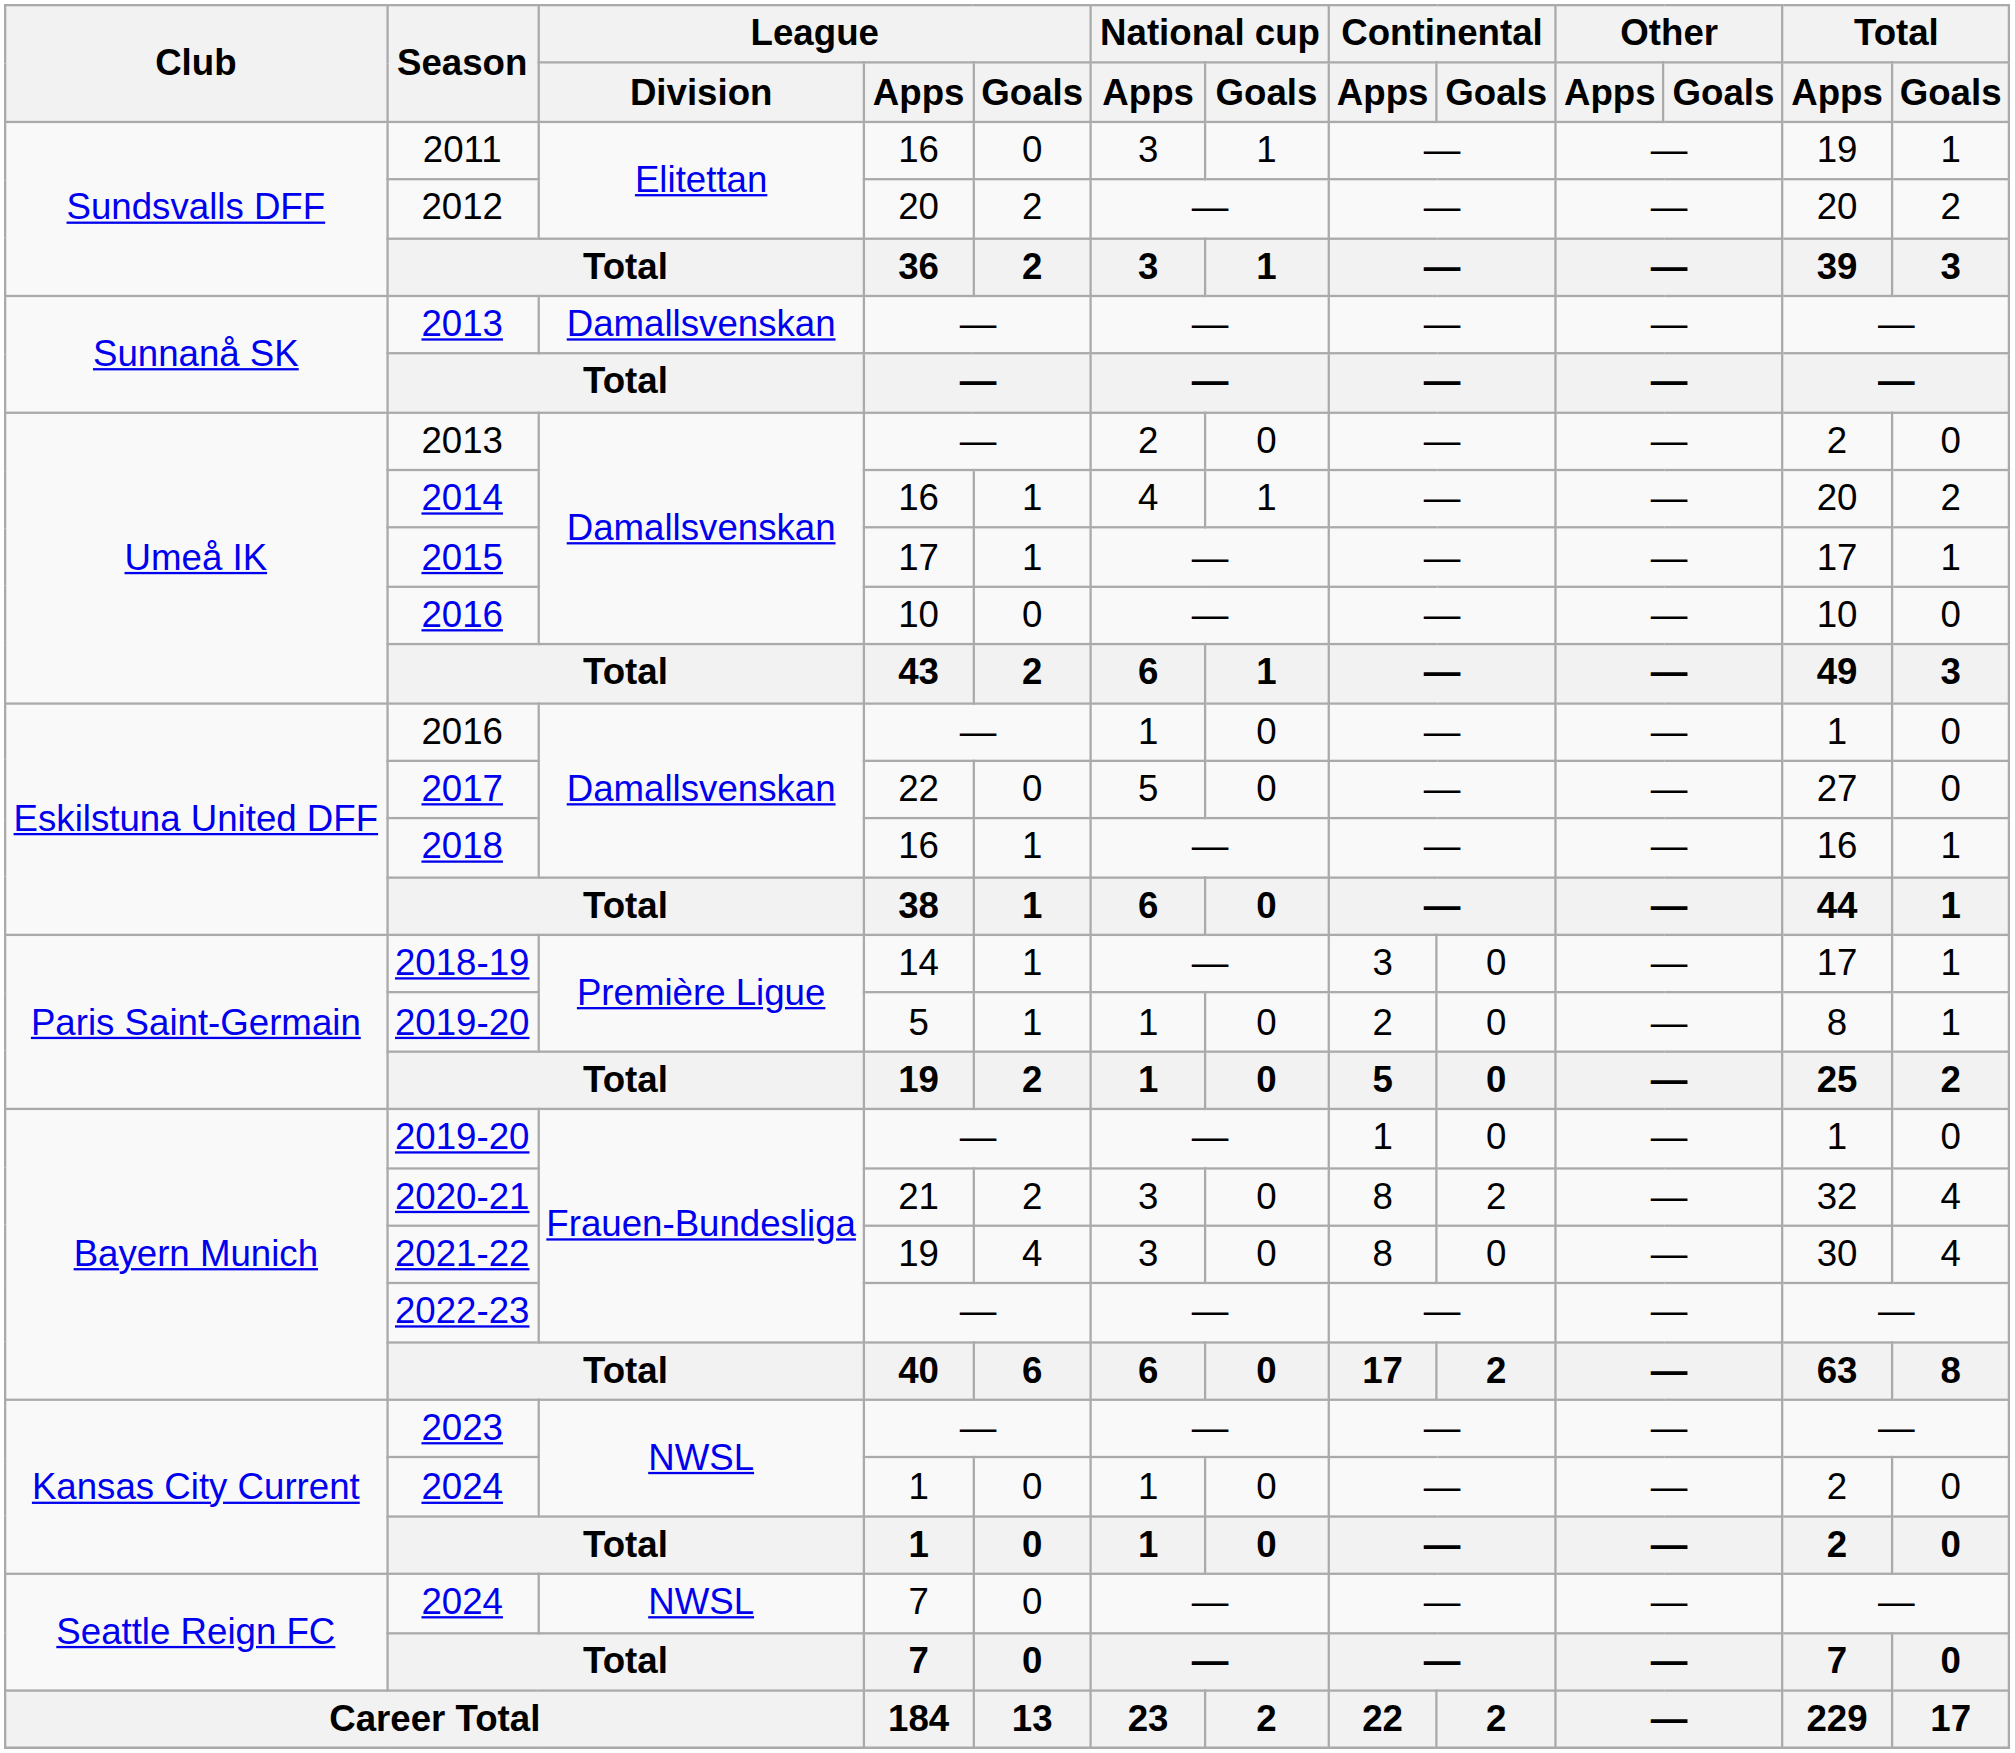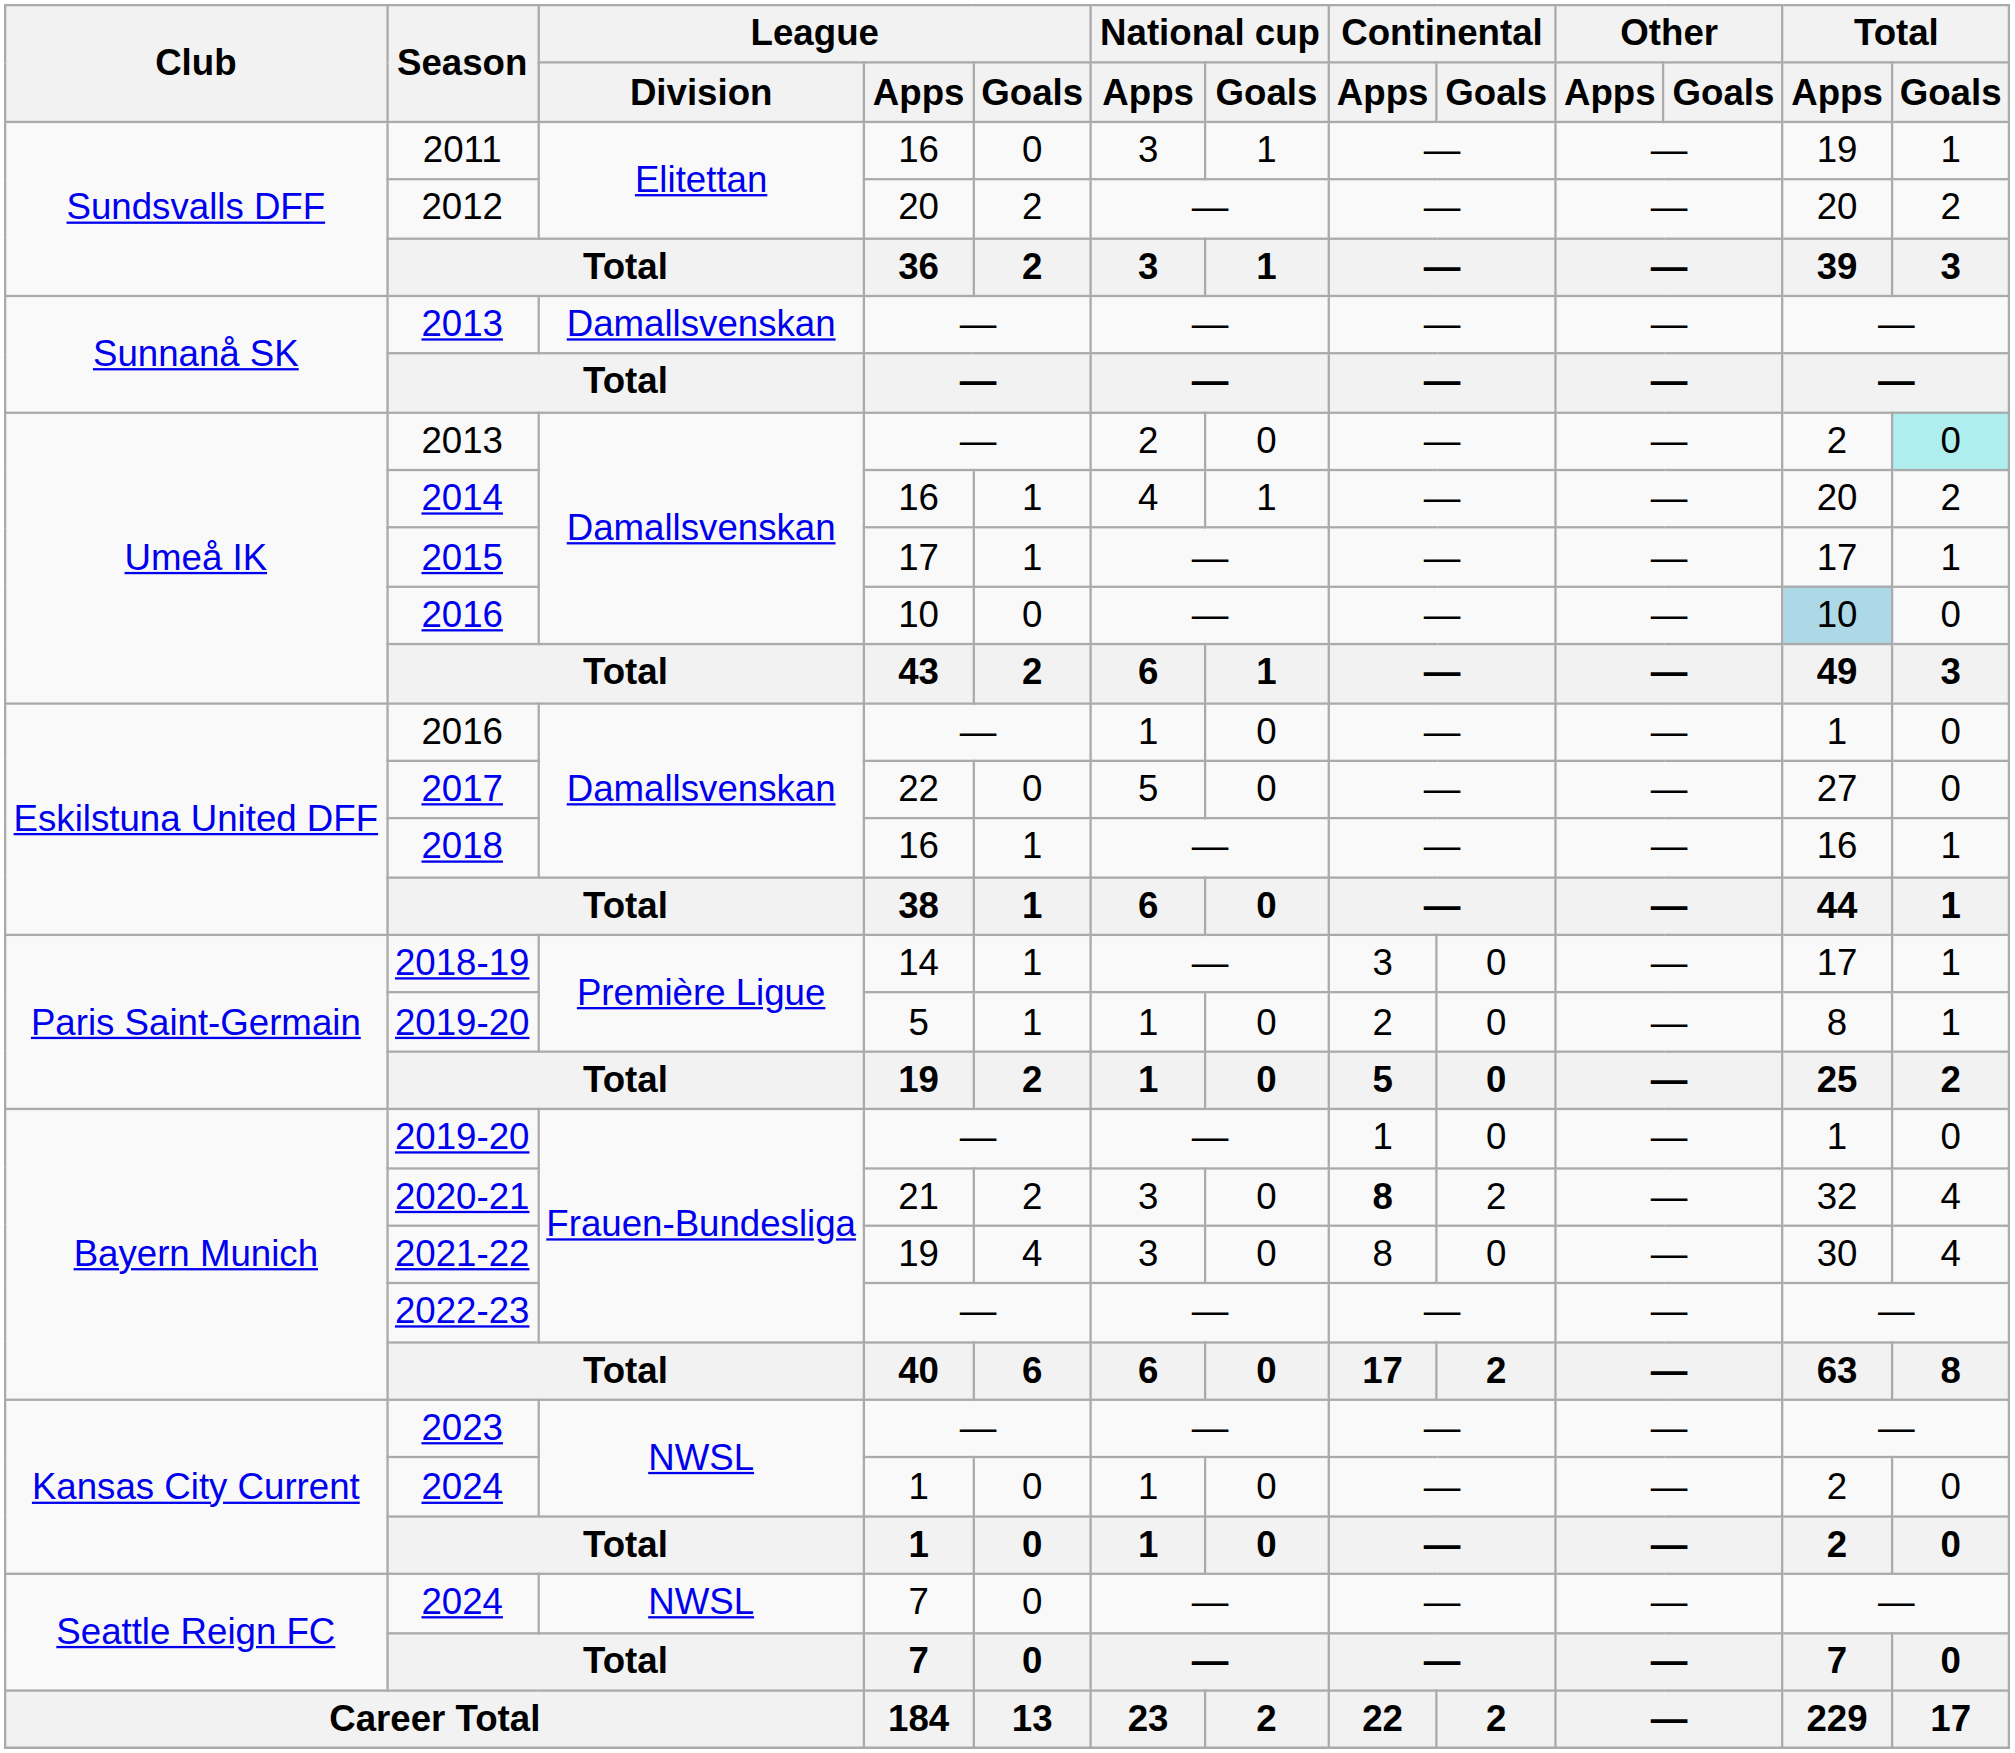(1951, 440) no background -> (1951, 440) paleturquoise background
(1837, 614) no background -> (1837, 614) lightblue background
(1383, 1195) normal -> (1383, 1195) bold
